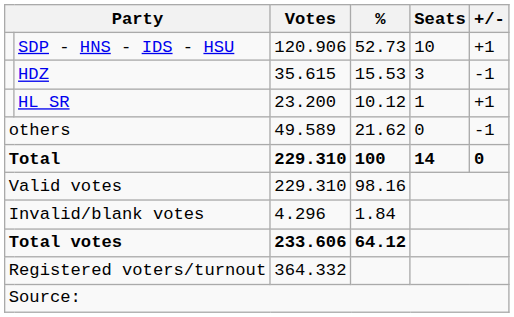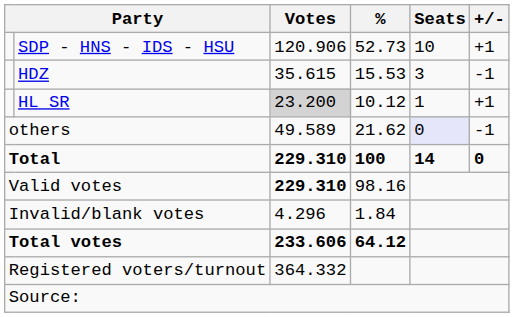(305, 103) no background -> (305, 103) lightgrey background
(419, 131) no background -> (419, 131) lavender background
(310, 186) normal -> (310, 186) bold
